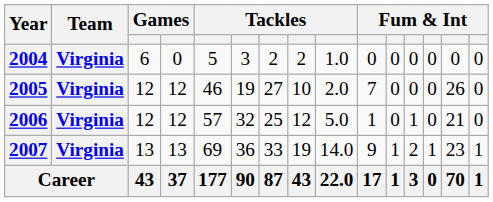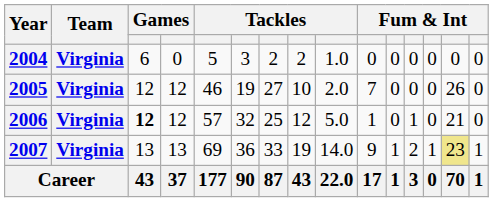(145, 119) normal -> (145, 119) bold
(455, 150) no background -> (455, 150) khaki background
